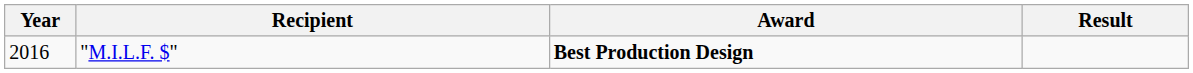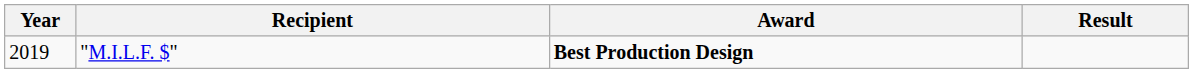(29, 52) 2016 -> (29, 52) 2019
